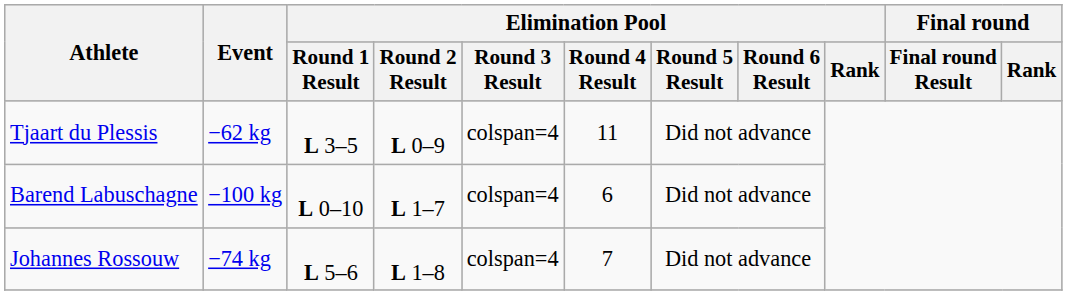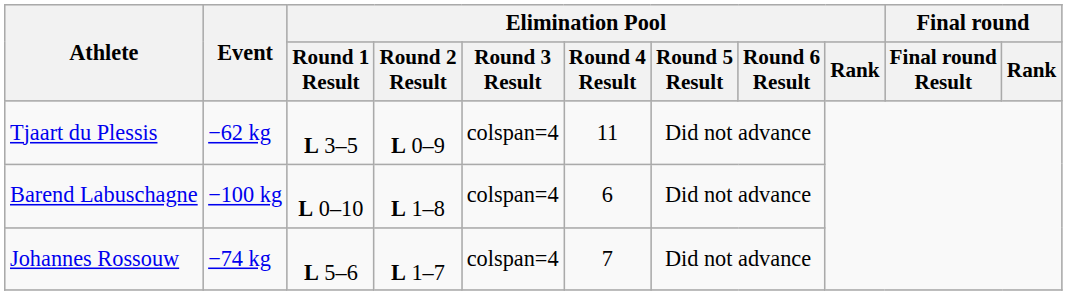(418, 209) L 1–7 -> (418, 209) L 1–8
(418, 272) L 1–8 -> (418, 272) L 1–7
